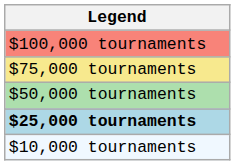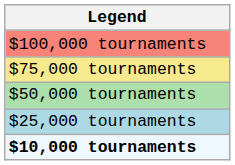(103, 122) bold -> (103, 122) normal
(103, 147) normal -> (103, 147) bold
